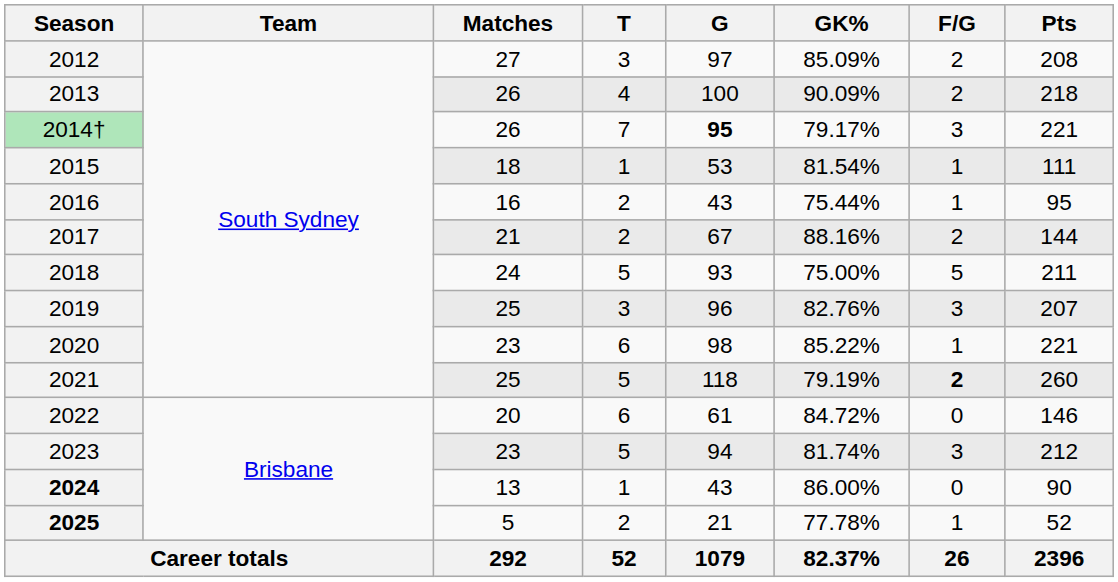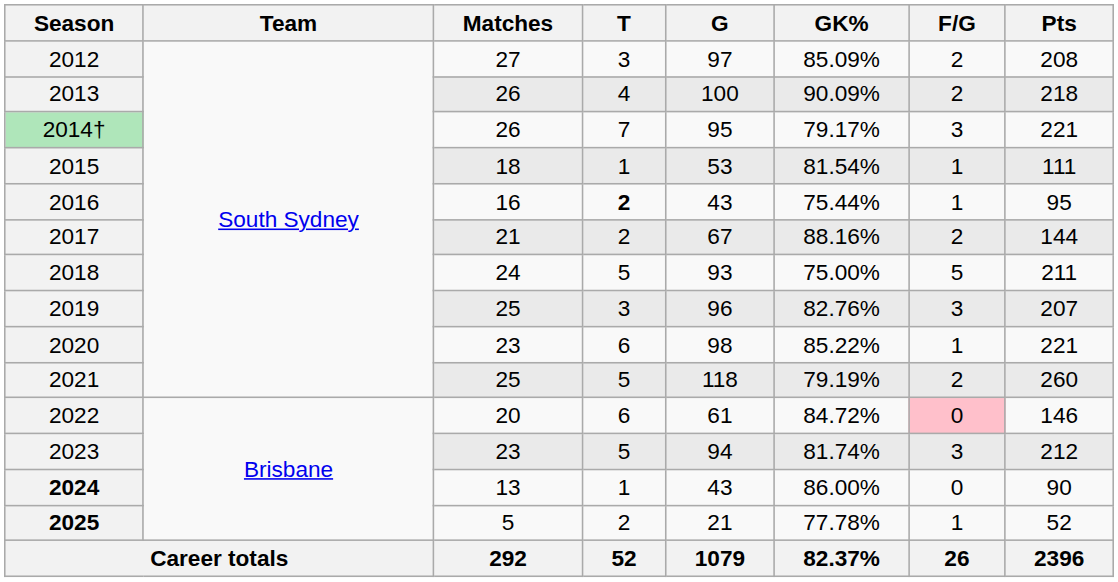(720, 130) bold -> (720, 130) normal
(624, 202) normal -> (624, 202) bold
(957, 380) bold -> (957, 380) normal
(957, 416) no background -> (957, 416) pink background
